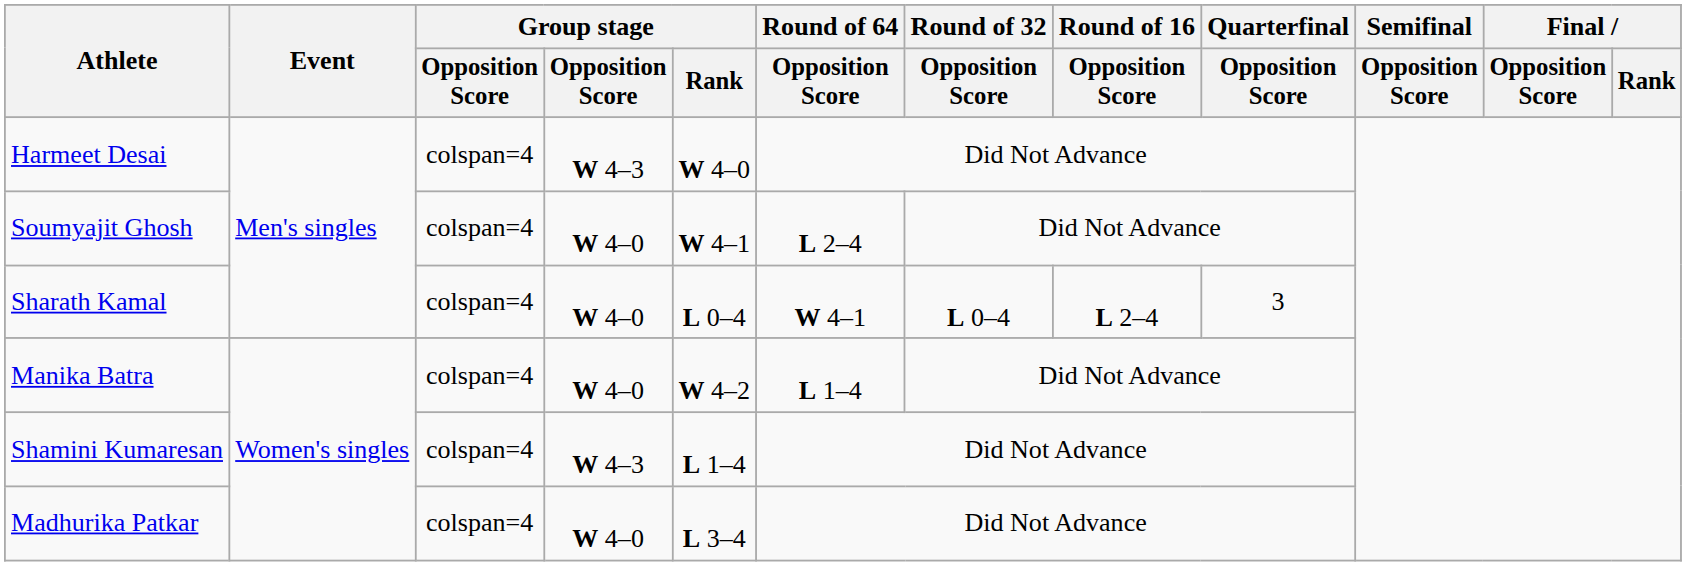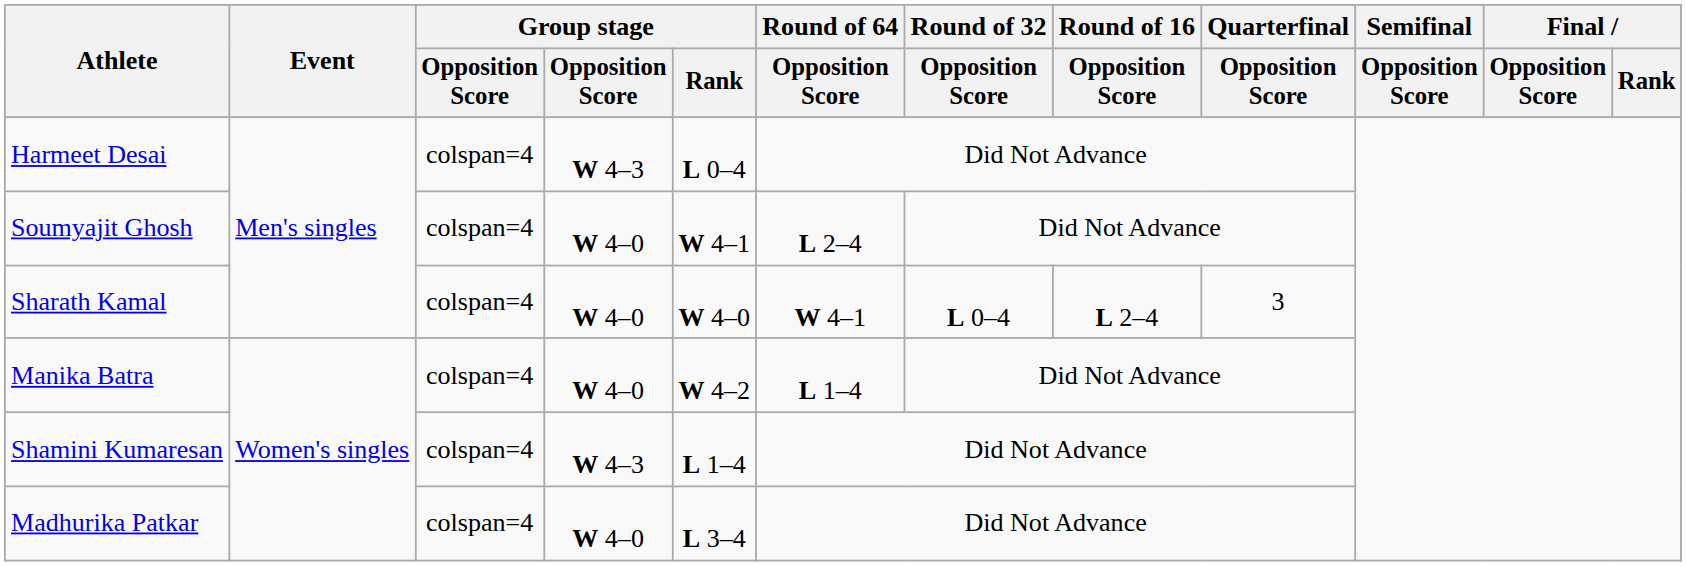(714, 169) W 4–0 -> (714, 169) L 0–4
(714, 317) L 0–4 -> (714, 317) W 4–0
